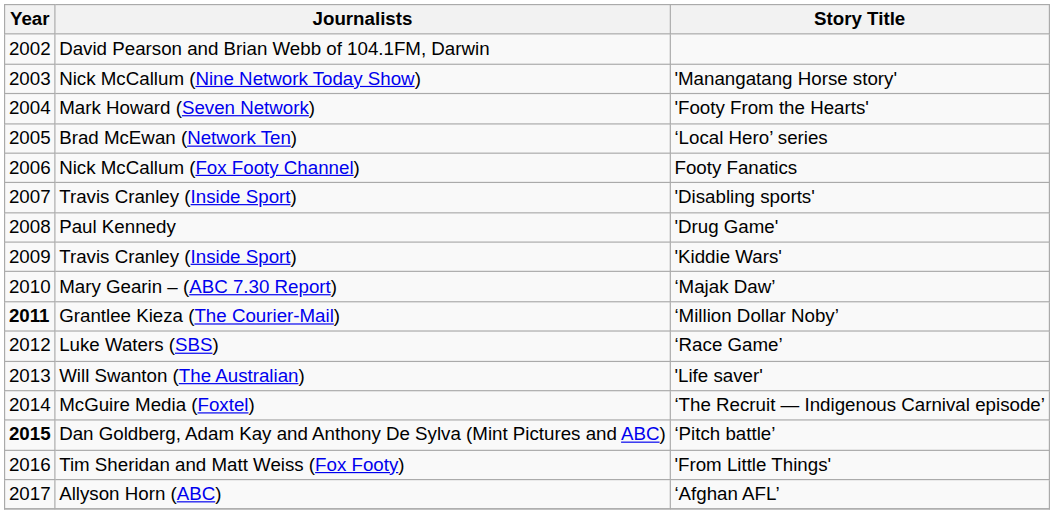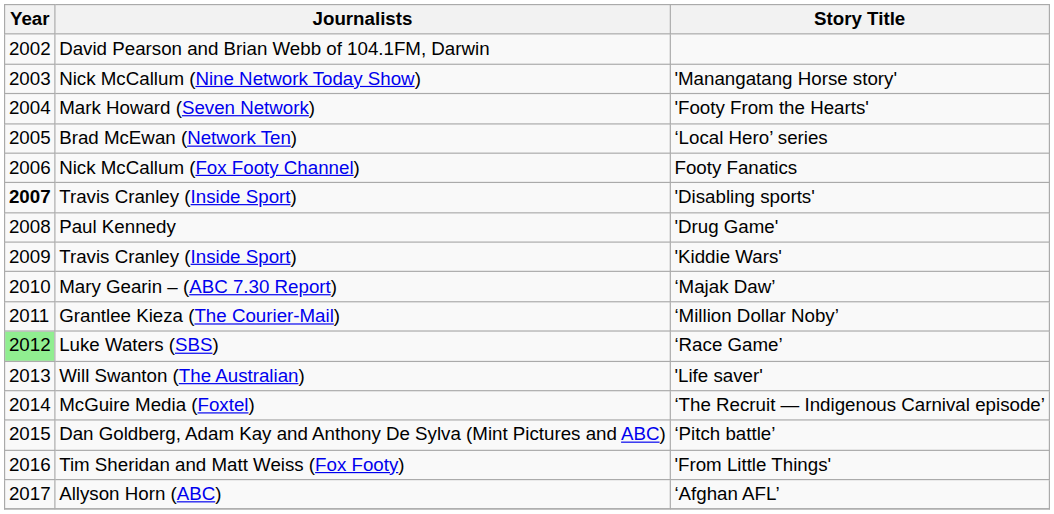(30, 197) normal -> (30, 197) bold
(29, 316) bold -> (29, 316) normal
(30, 345) no background -> (30, 345) lightgreen background
(30, 434) bold -> (30, 434) normal
